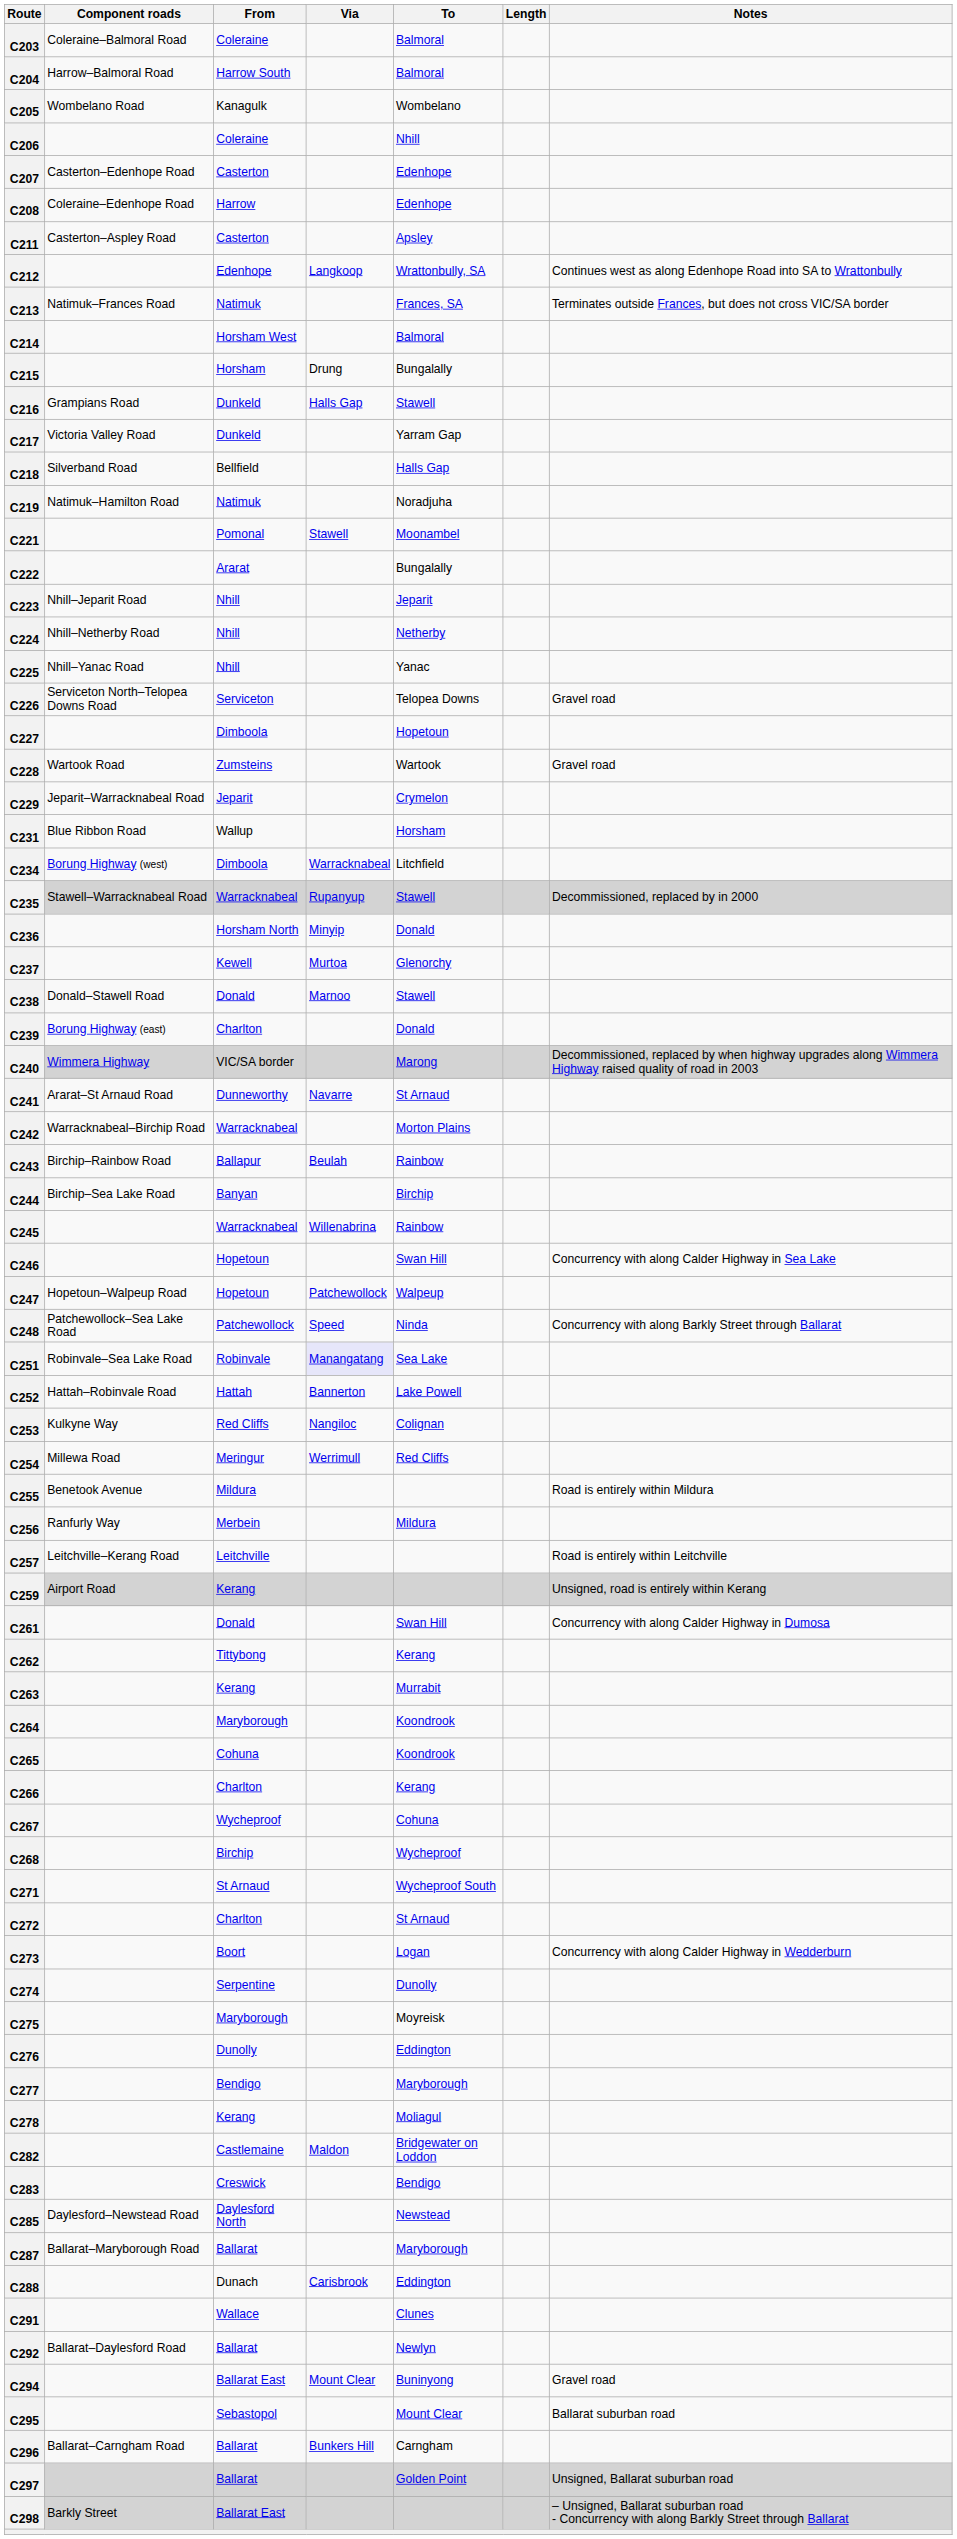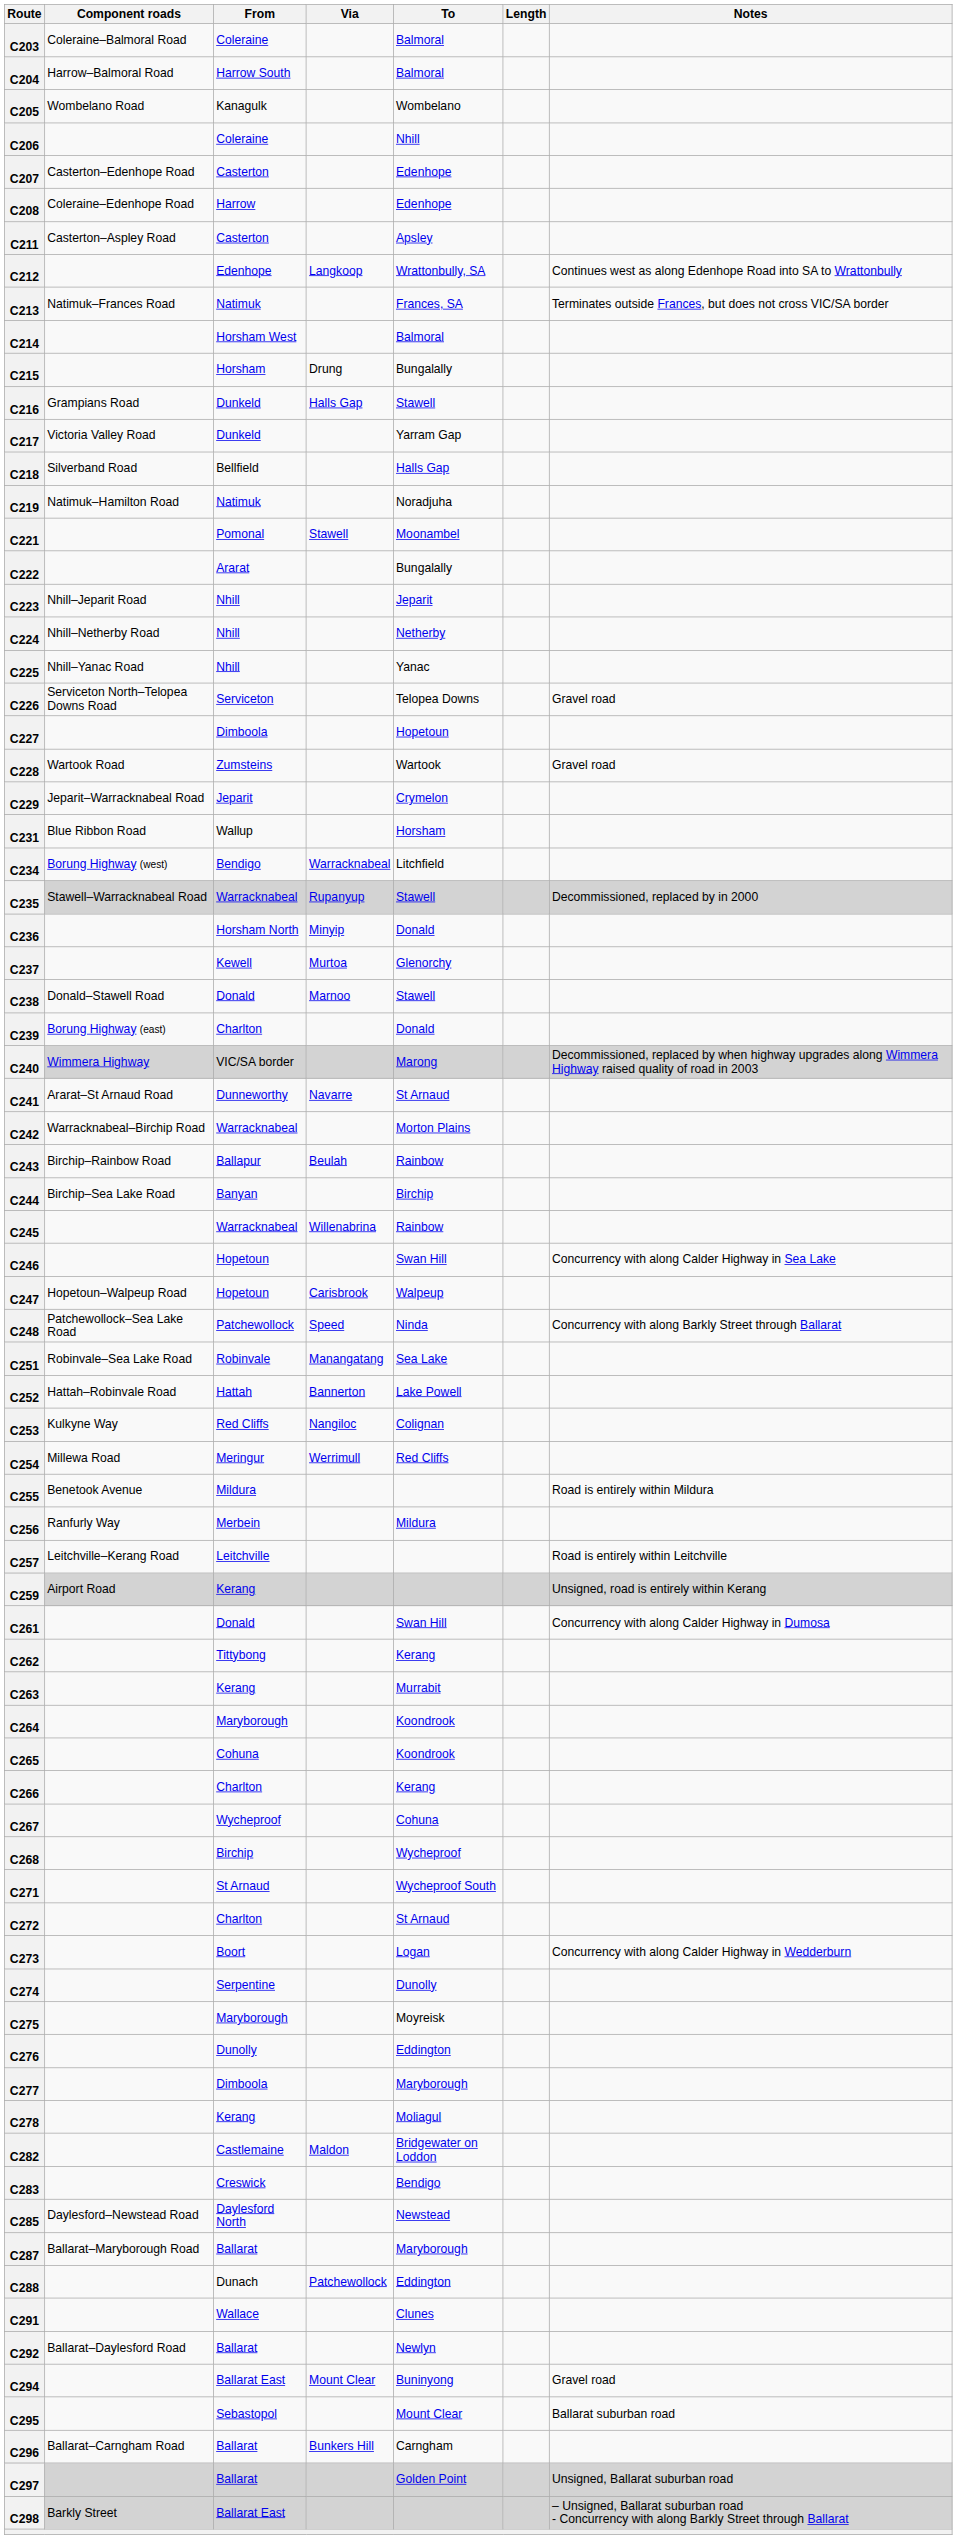(242, 864) Dimboola -> (238, 864) Bendigo
(348, 1292) Patchewollock -> (338, 1292) Carisbrook
(346, 1358) lavender background -> (346, 1358) no background
(238, 2084) Bendigo -> (242, 2084) Dimboola
(338, 2281) Carisbrook -> (348, 2281) Patchewollock
